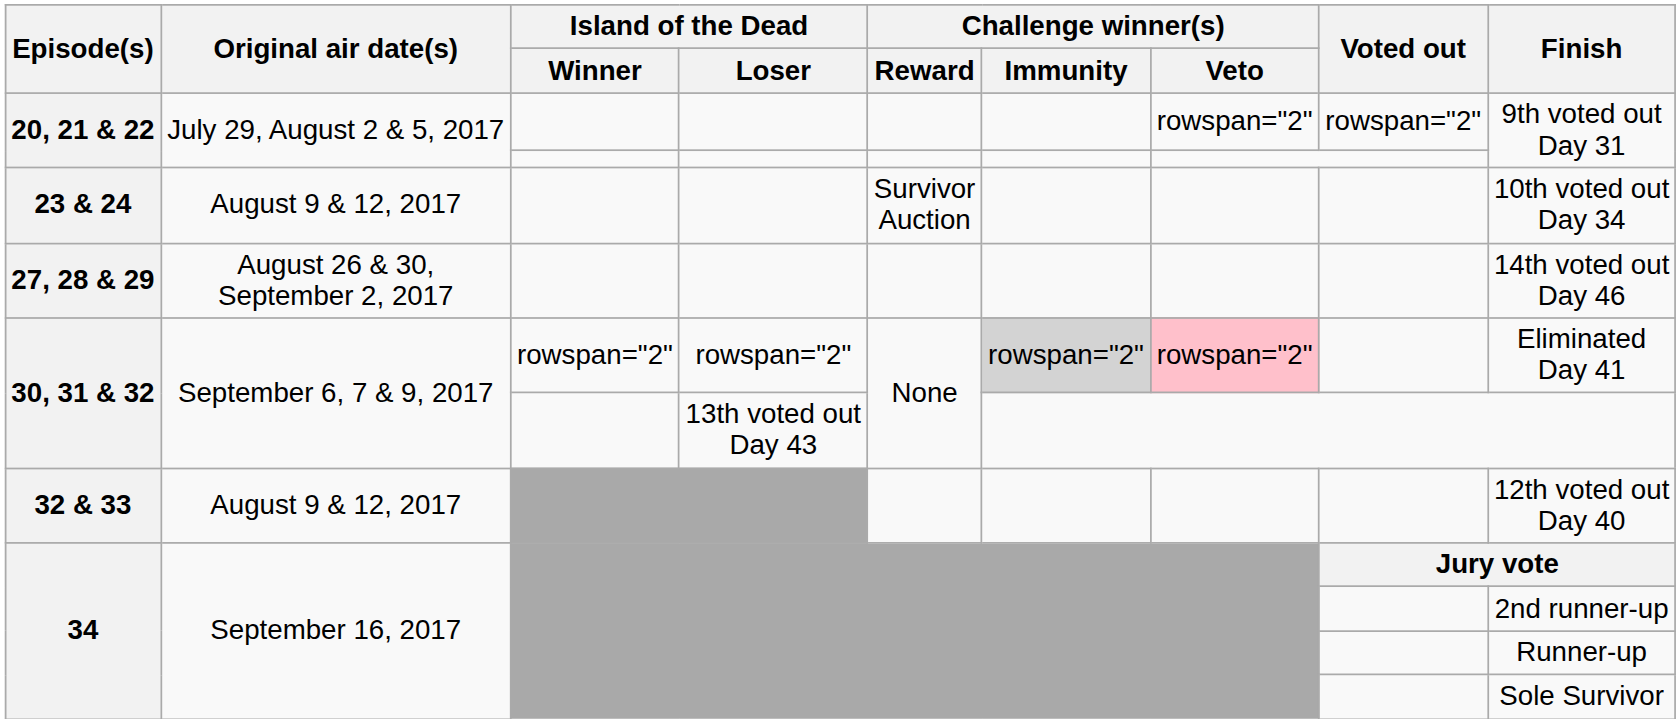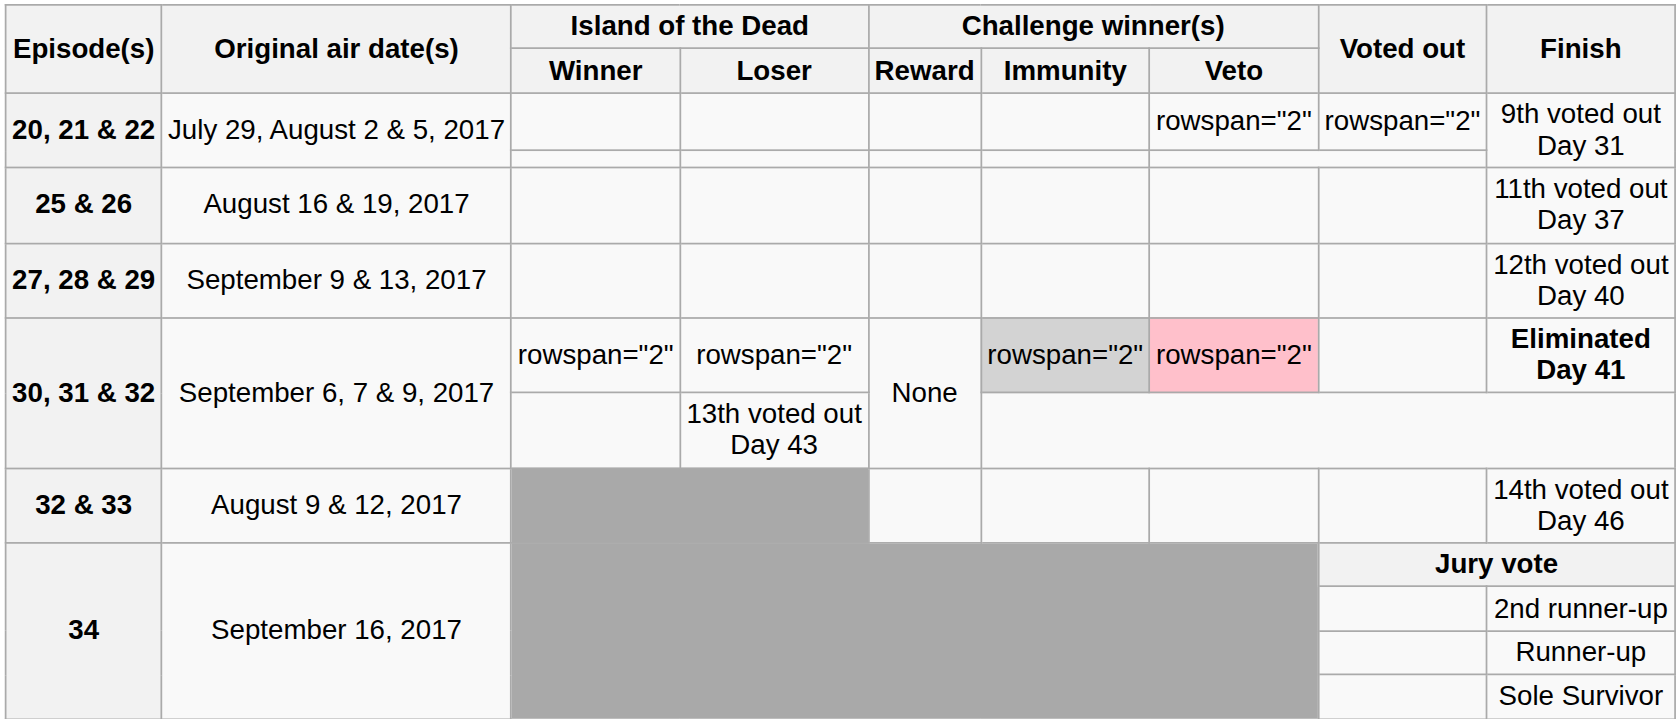- row: (83, 204)
+ row: (84, 204)
(336, 279) August 26 & 30, September 2, 2017 -> (337, 279) September 9 & 13, 2017
(1582, 279) 14th voted out Day 46 -> (1581, 279) 12th voted out Day 40
(1582, 354) normal -> (1581, 354) bold
(1582, 505) 12th voted out Day 40 -> (1581, 505) 14th voted out Day 46
